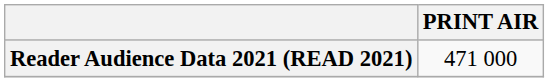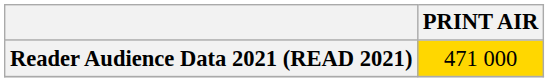(481, 58) no background -> (481, 58) gold background
